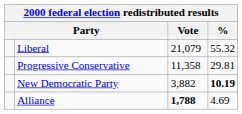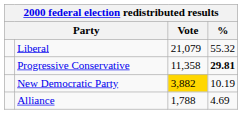(223, 65) normal -> (223, 65) bold
(183, 83) no background -> (183, 83) gold background
(223, 83) bold -> (223, 83) normal
(183, 100) bold -> (183, 100) normal
